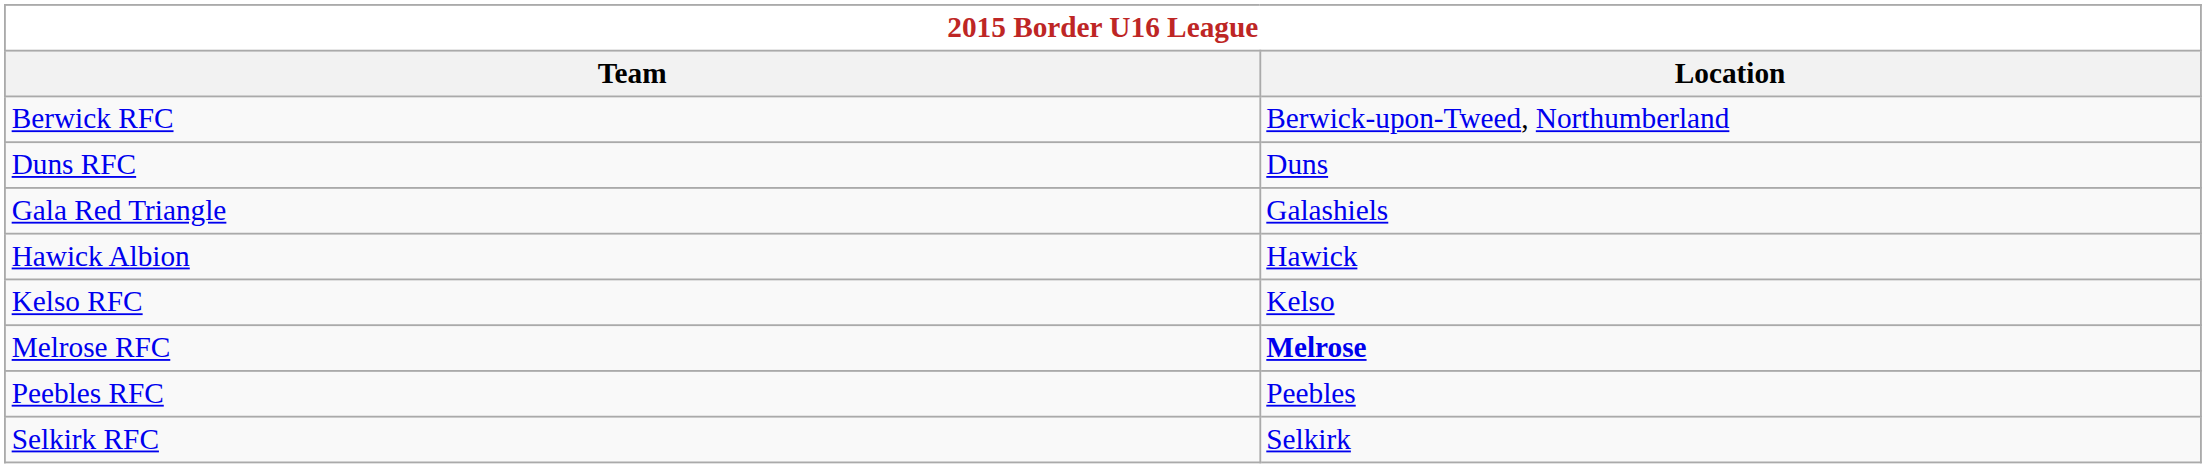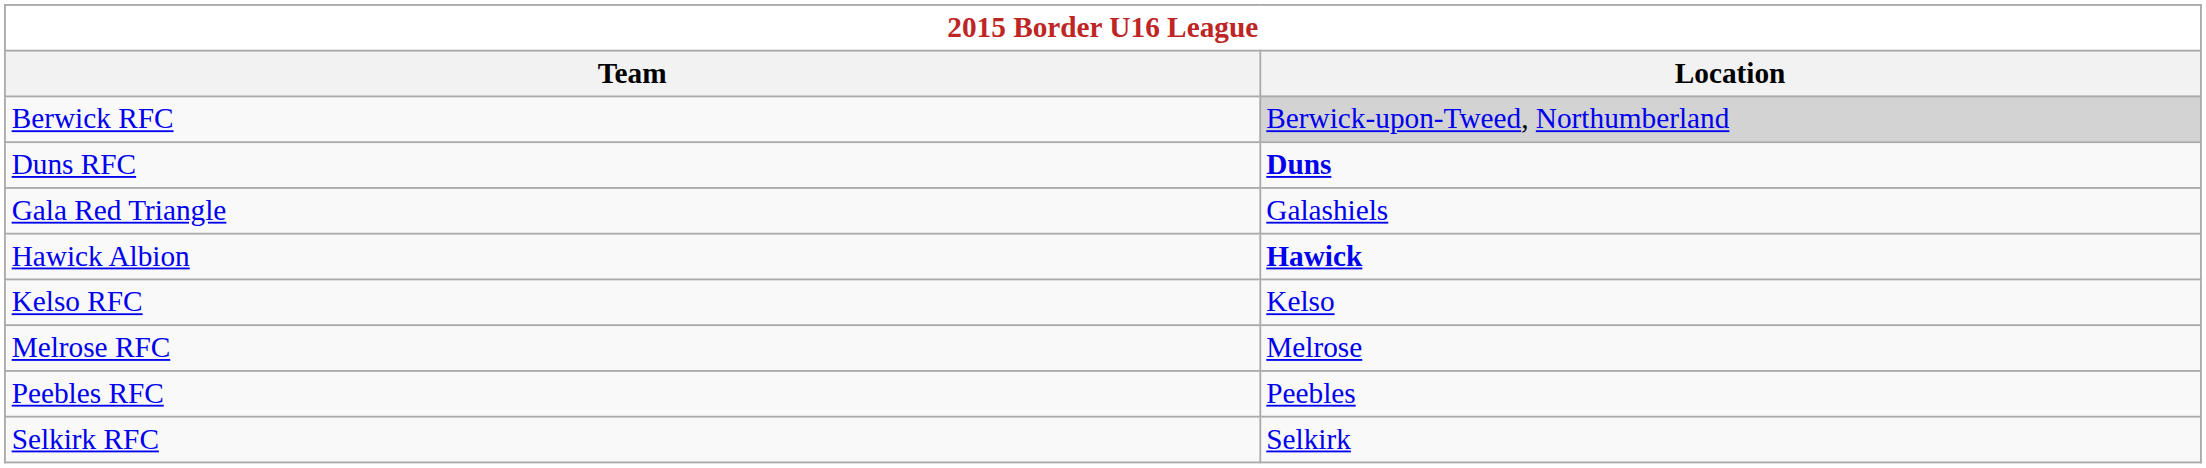(1498, 119) no background -> (1498, 119) lightgrey background
(1297, 164) normal -> (1299, 164) bold
(1312, 256) normal -> (1314, 256) bold
(1316, 347) bold -> (1314, 347) normal
